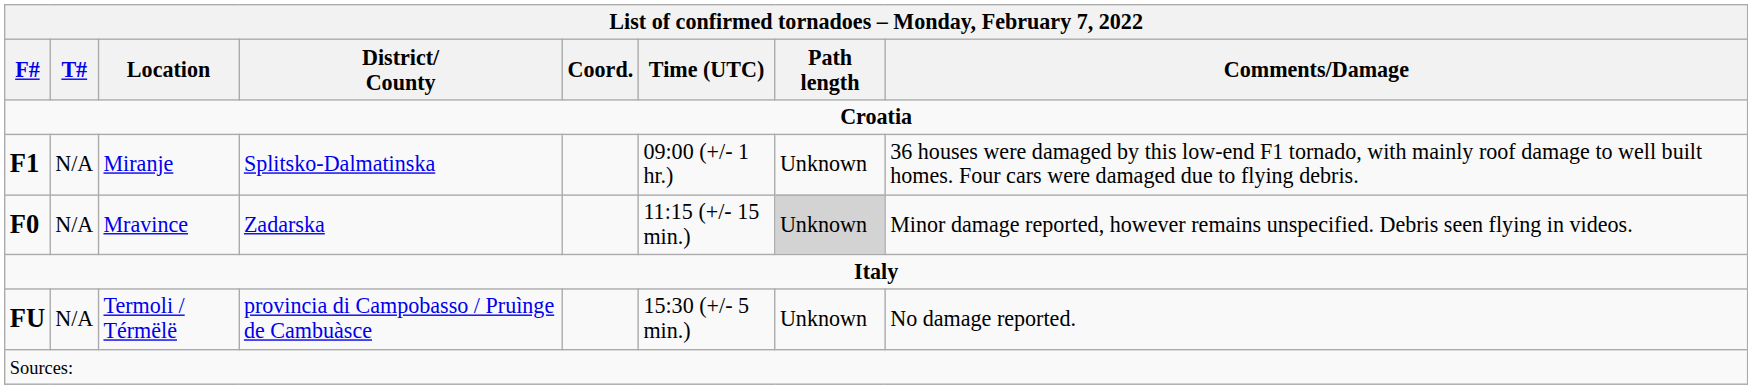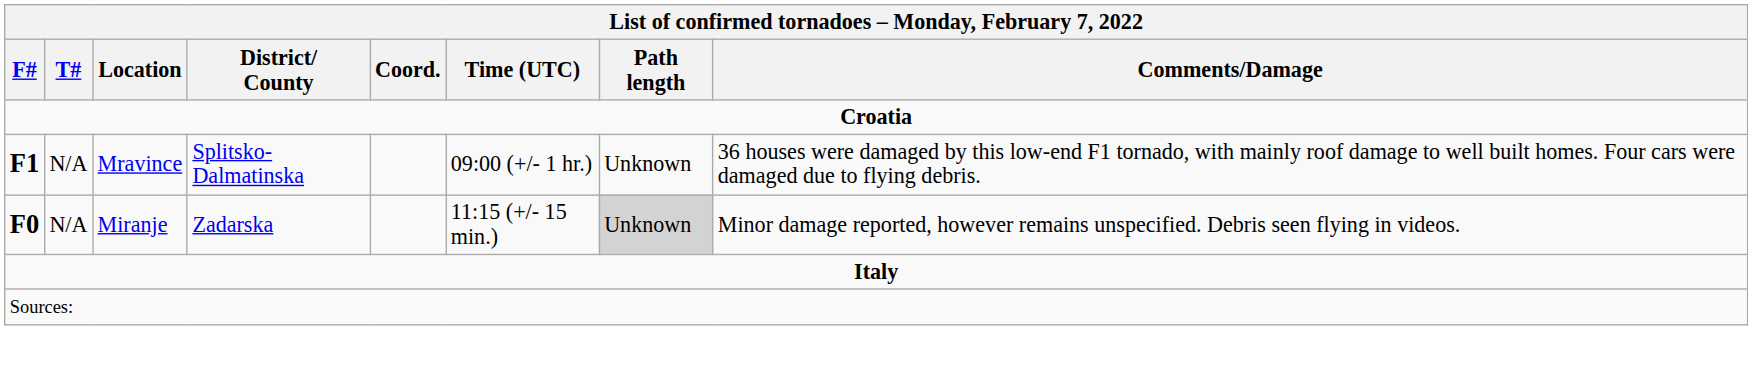(138, 164) Miranje -> (140, 164) Mravince
(146, 224) Mravince -> (133, 224) Miranje
- row: (27, 319)
